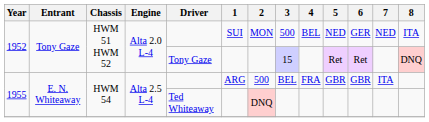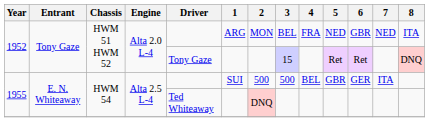(235, 34) SUI -> (235, 34) ARG
(287, 34) 500 -> (287, 34) BEL
(311, 34) BEL -> (311, 34) FRA
(360, 34) GER -> (360, 34) GBR
(235, 81) ARG -> (235, 81) SUI
(287, 81) BEL -> (287, 81) 500
(311, 81) FRA -> (311, 81) BEL
(360, 81) GBR -> (360, 81) GER
